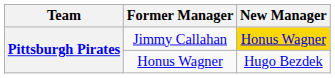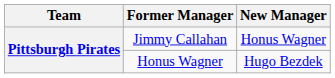(283, 38) gold background -> (283, 38) no background
